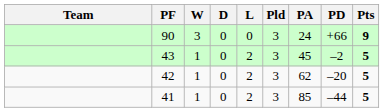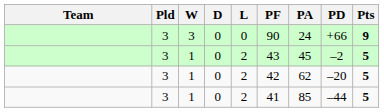columns swapped: (276, 14) <-> (168, 14)
